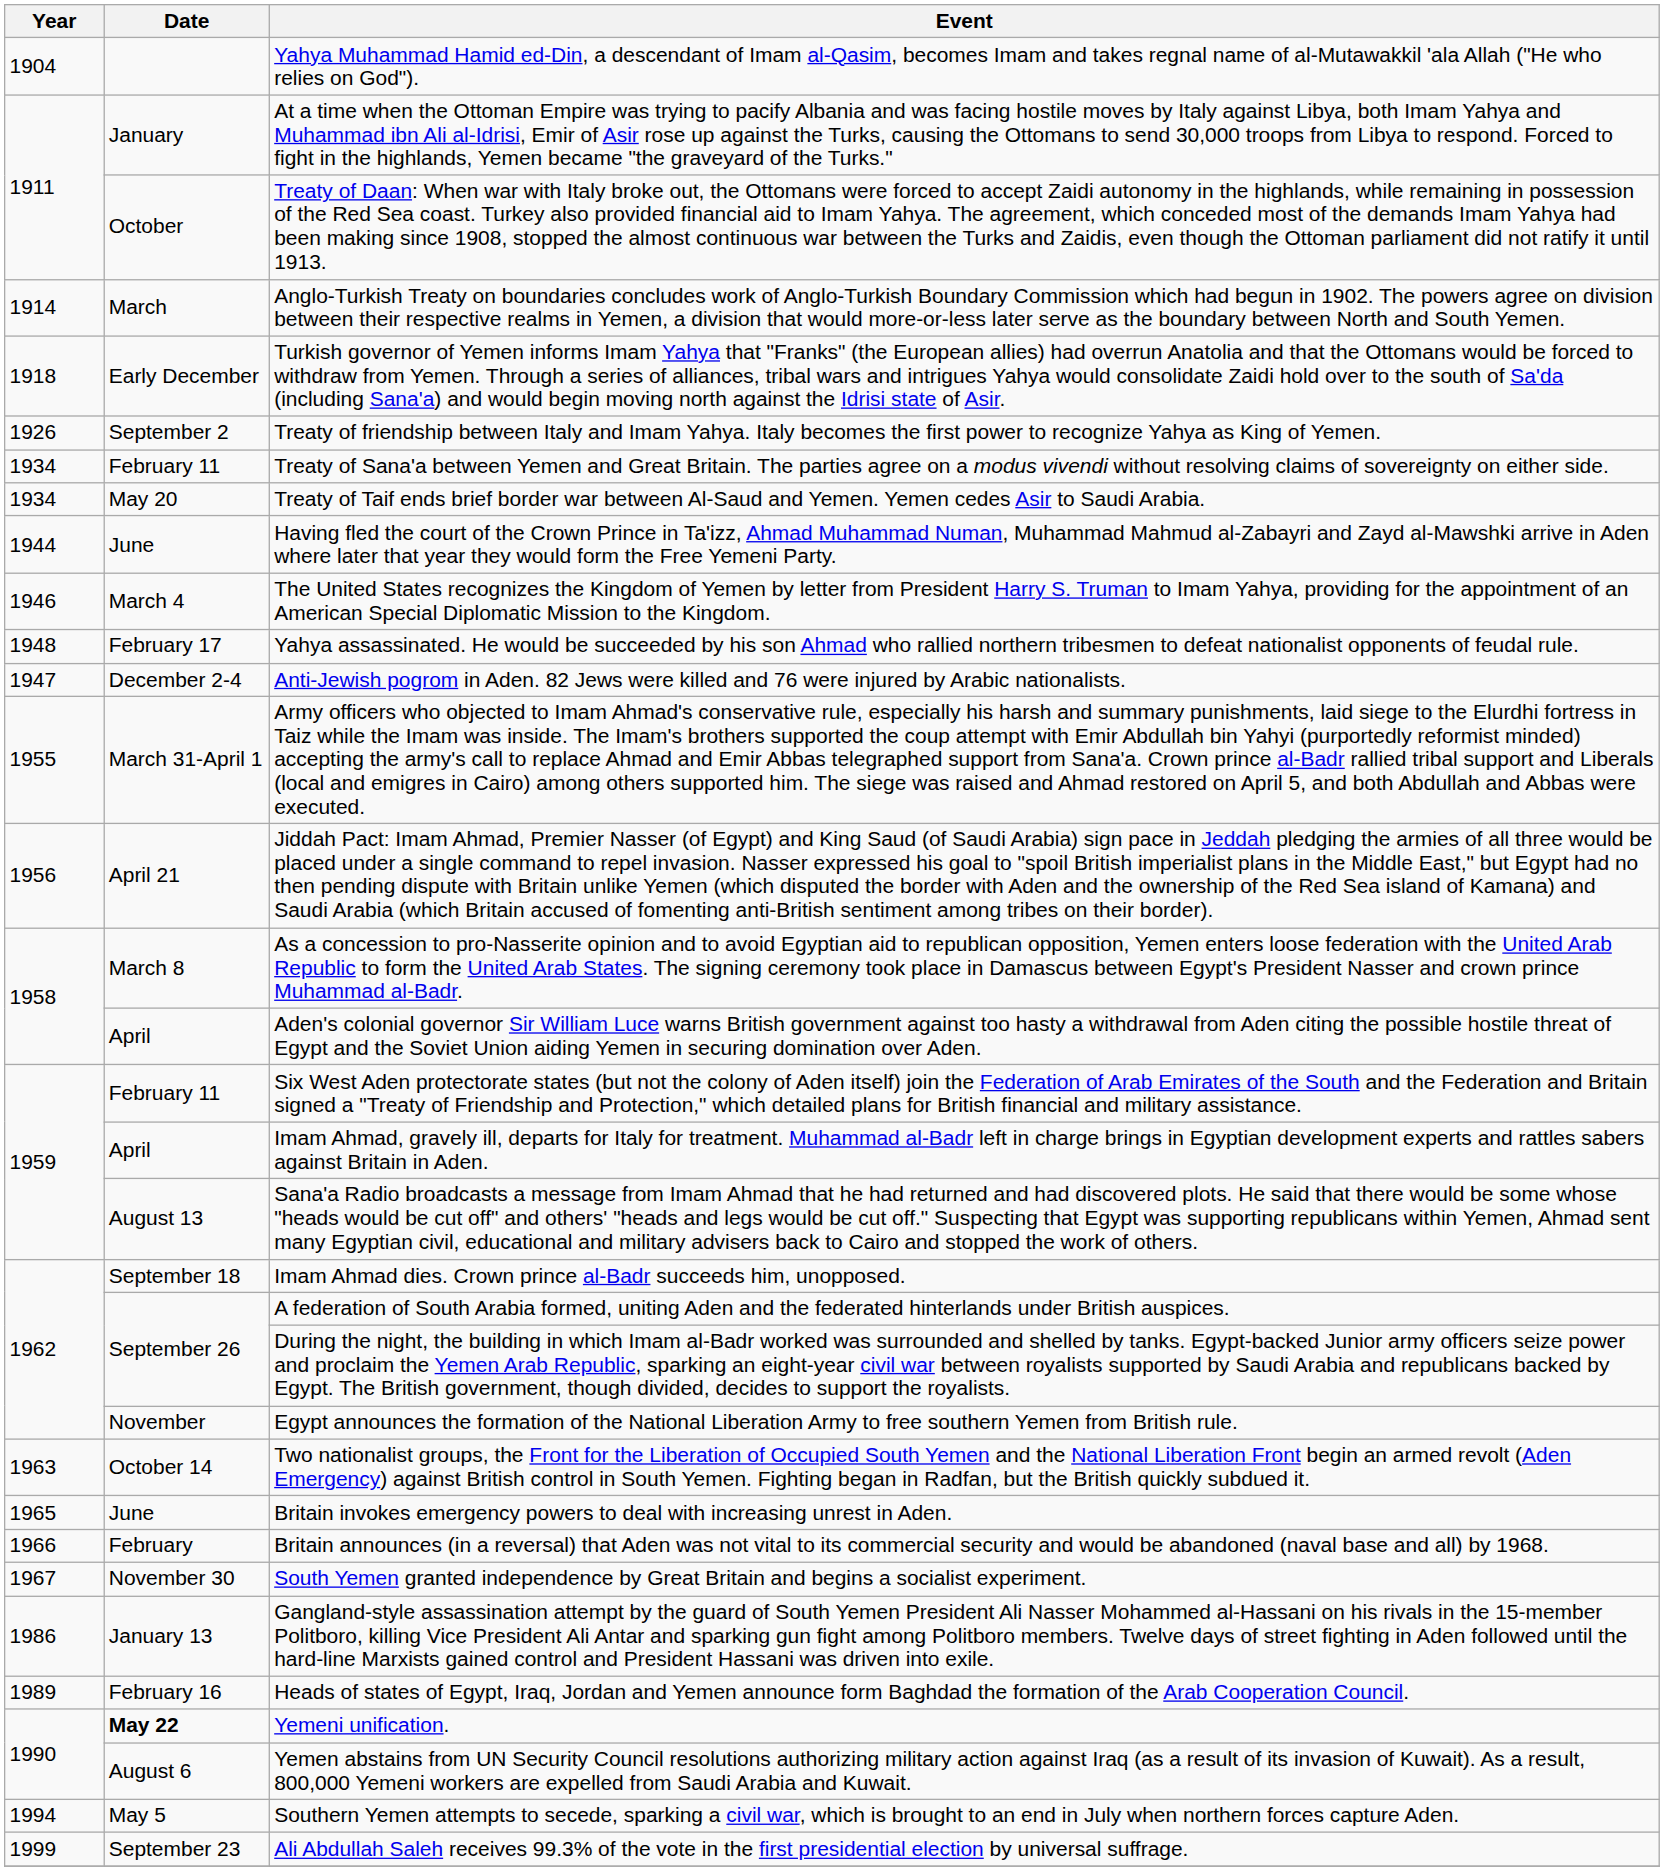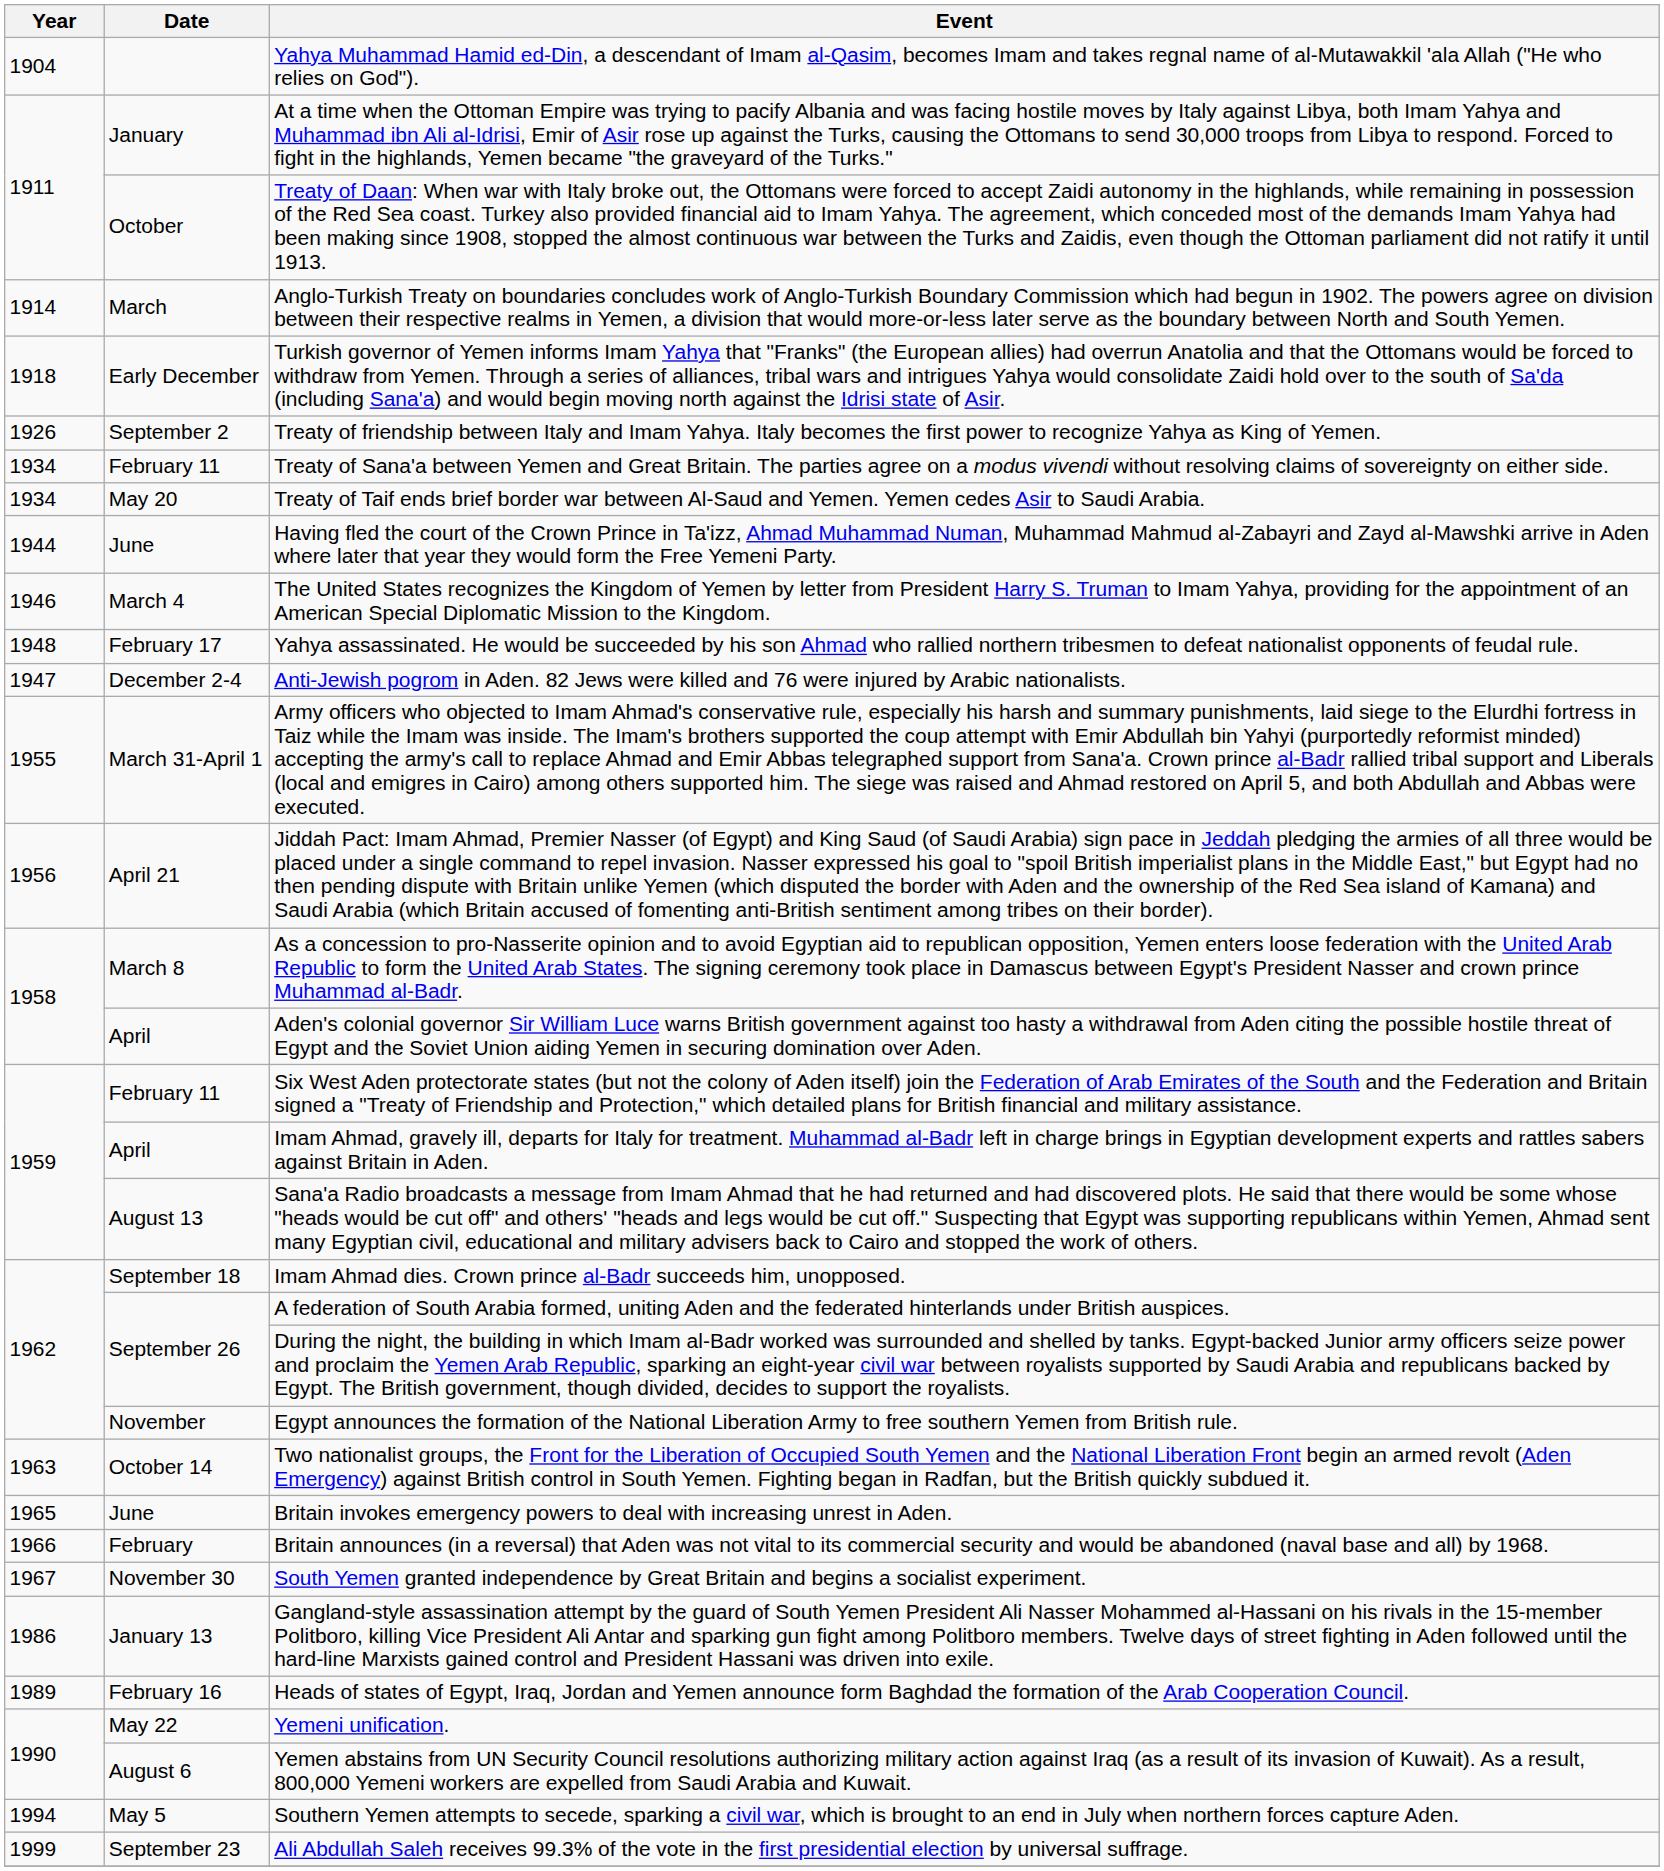(144, 1725) bold -> (143, 1725) normal
